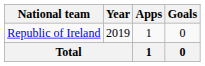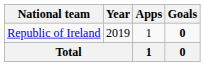(182, 33) normal -> (182, 33) bold
